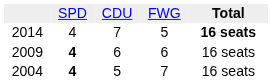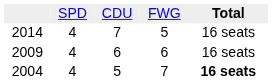(228, 33) bold -> (228, 33) normal
(73, 52) bold -> (73, 52) normal
(73, 71) bold -> (73, 71) normal
(228, 71) normal -> (228, 71) bold
